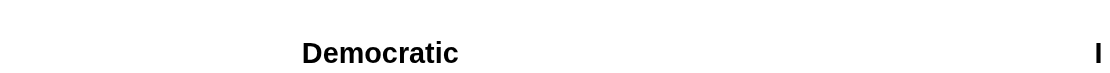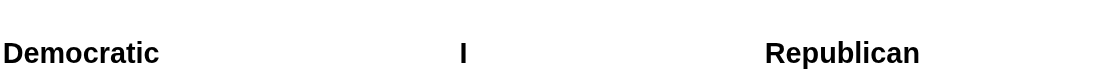+ column: (842, 14)
